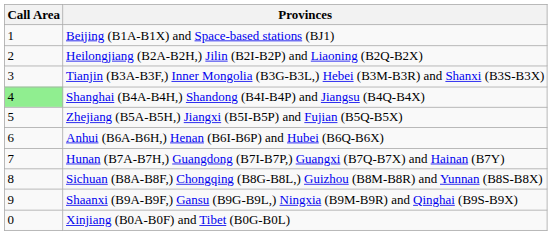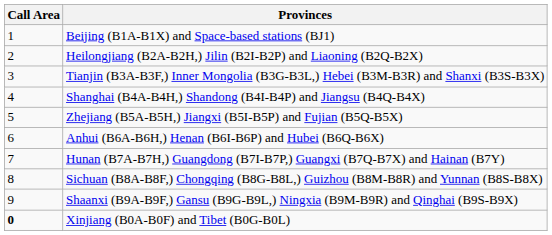(11, 96) lightgreen background -> (11, 96) no background
(11, 220) normal -> (11, 220) bold
